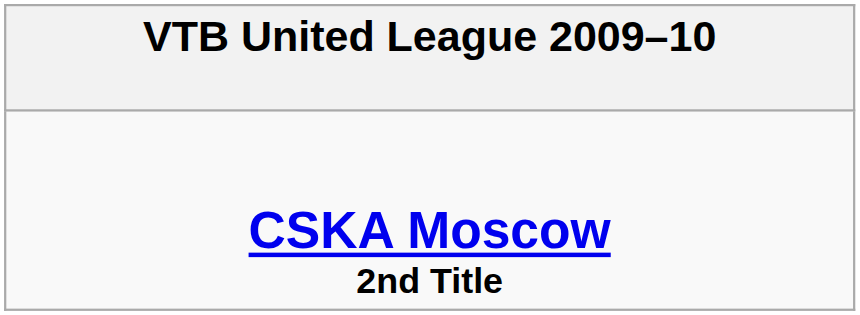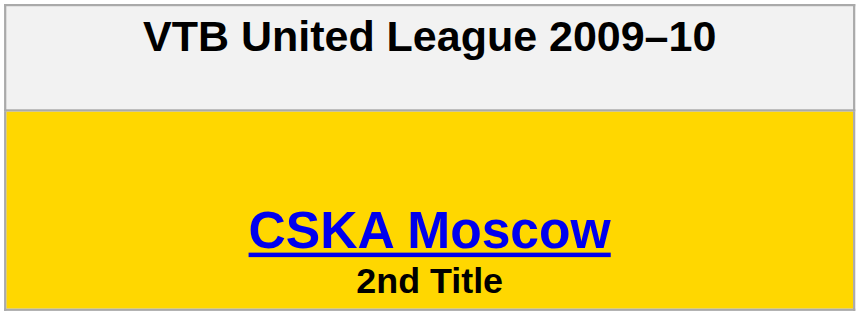(430, 249) no background -> (430, 249) gold background
